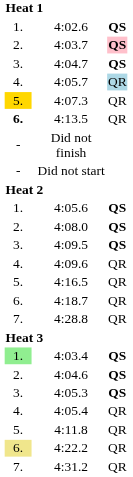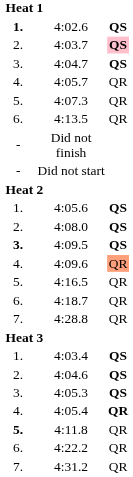(18, 26) normal -> (18, 26) bold
(117, 82) lightblue background -> (118, 82) no background
(18, 100) gold background -> (18, 100) no background
(18, 119) bold -> (18, 119) normal
(18, 245) normal -> (18, 245) bold
(117, 263) no background -> (118, 263) lightsalmon background
(18, 355) lightgreen background -> (18, 355) no background
(117, 411) normal -> (118, 411) bold
(18, 429) normal -> (18, 429) bold
(18, 448) khaki background -> (18, 448) no background
